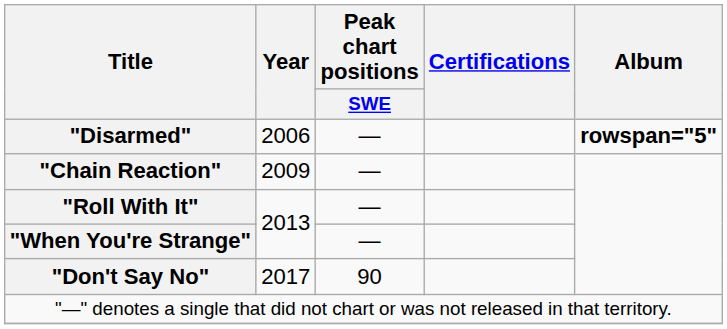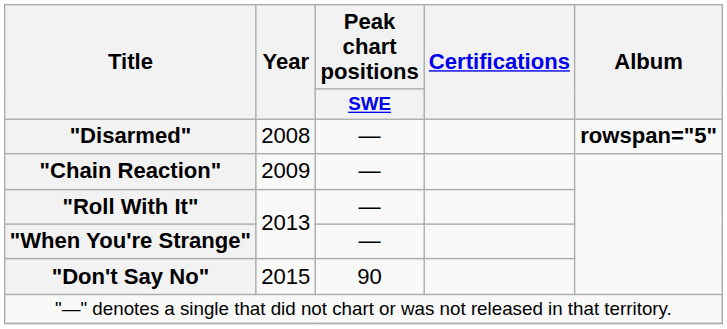(286, 136) 2006 -> (286, 136) 2008
(286, 276) 2017 -> (286, 276) 2015
